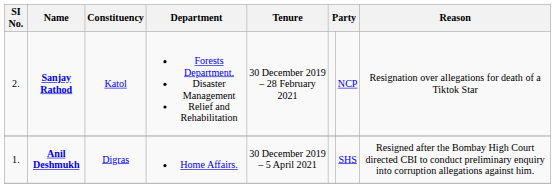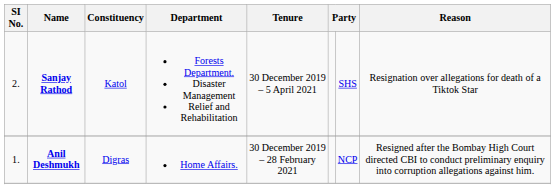(288, 83) 30 December 2019 – 28 February 2021 -> (288, 83) 30 December 2019 – 5 April 2021
(348, 83) NCP -> (348, 83) SHS
(288, 159) 30 December 2019 – 5 April 2021 -> (288, 159) 30 December 2019 – 28 February 2021
(348, 159) SHS -> (348, 159) NCP
